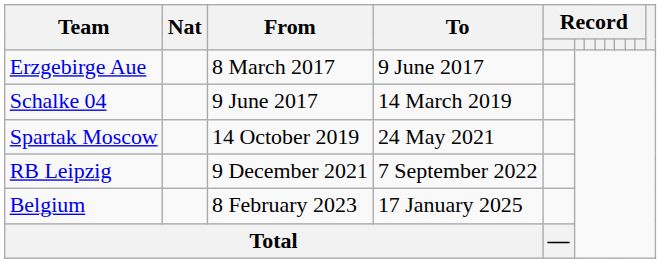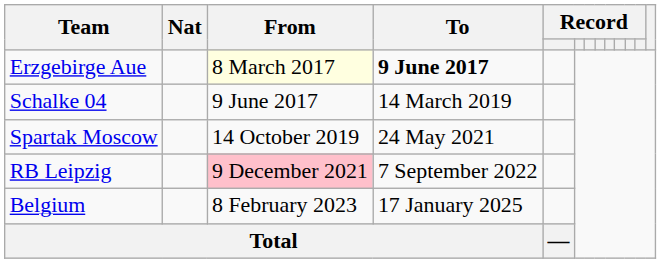(273, 66) no background -> (273, 66) lightyellow background
(431, 66) normal -> (433, 66) bold
(290, 171) no background -> (290, 171) pink background
